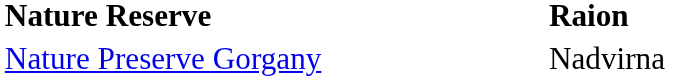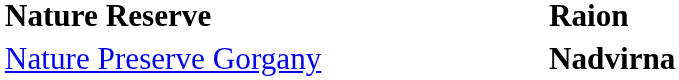(607, 58) normal -> (612, 58) bold
